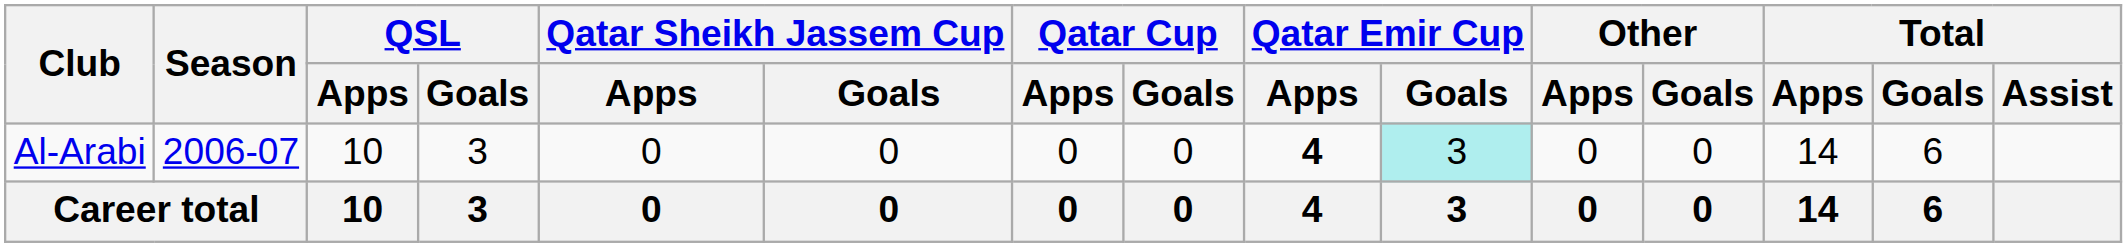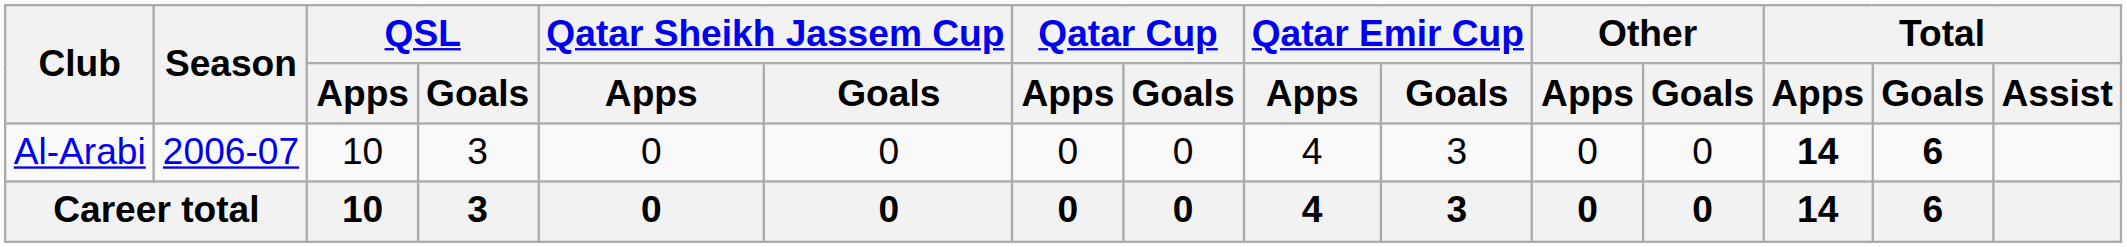(1312, 151) bold -> (1312, 151) normal
(1457, 151) paleturquoise background -> (1457, 151) no background
(1818, 151) normal -> (1818, 151) bold
(1933, 151) normal -> (1933, 151) bold
